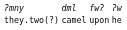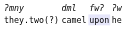(99, 20) no background -> (99, 20) lavender background
